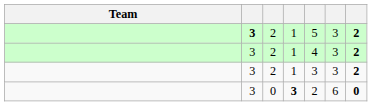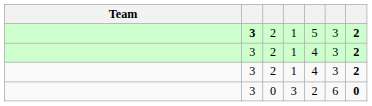(315, 71) 3 -> (315, 71) 4
(294, 91) bold -> (294, 91) normal
